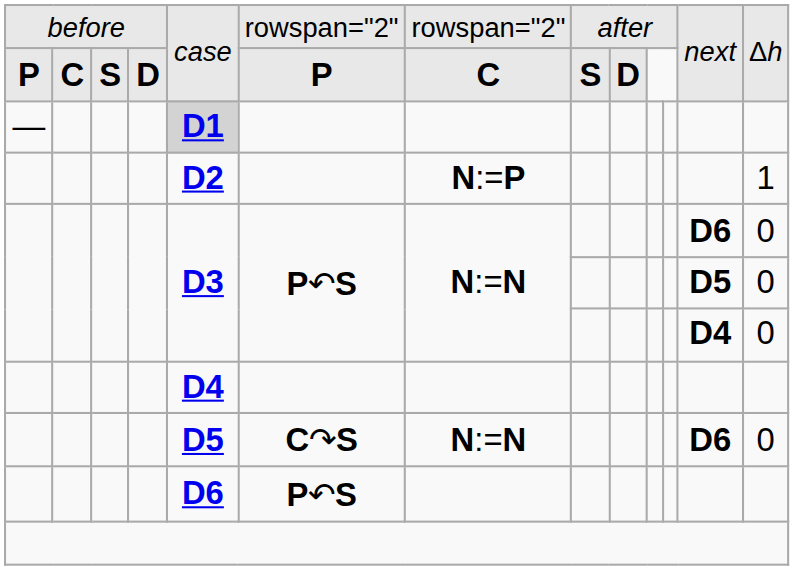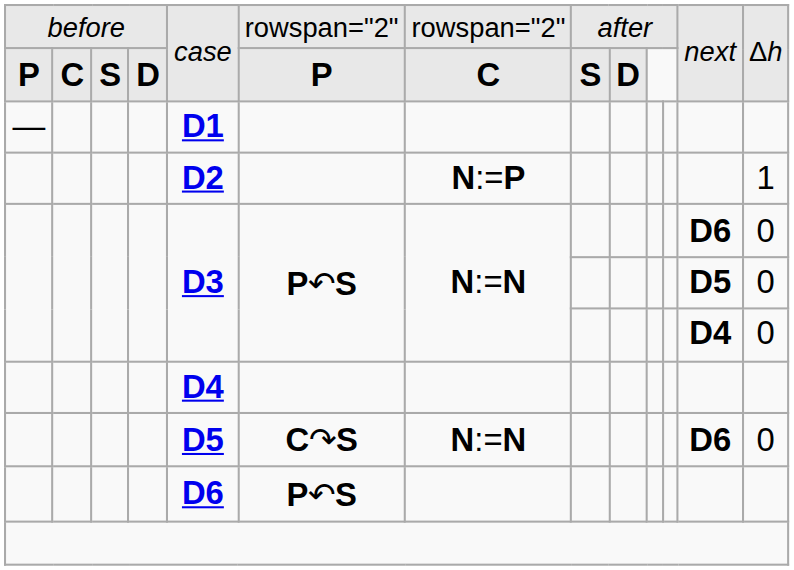(203, 126) lightgrey background -> (203, 126) no background
